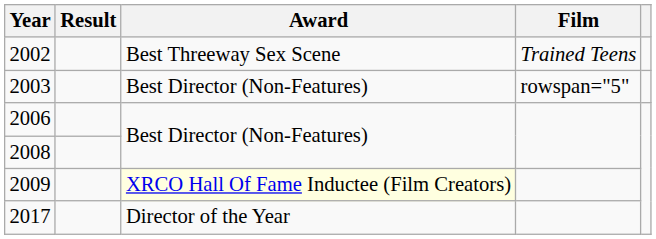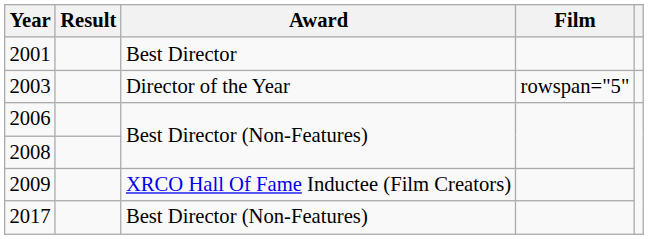+ row: (30, 53)
- row: (30, 53)
(247, 86) Best Director (Non-Features) -> (208, 86) Director of the Year
(319, 184) lightyellow background -> (319, 184) no background
(208, 217) Director of the Year -> (247, 217) Best Director (Non-Features)
